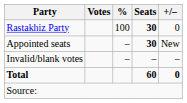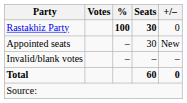(122, 28) normal -> (122, 28) bold
(151, 43) bold -> (151, 43) normal
